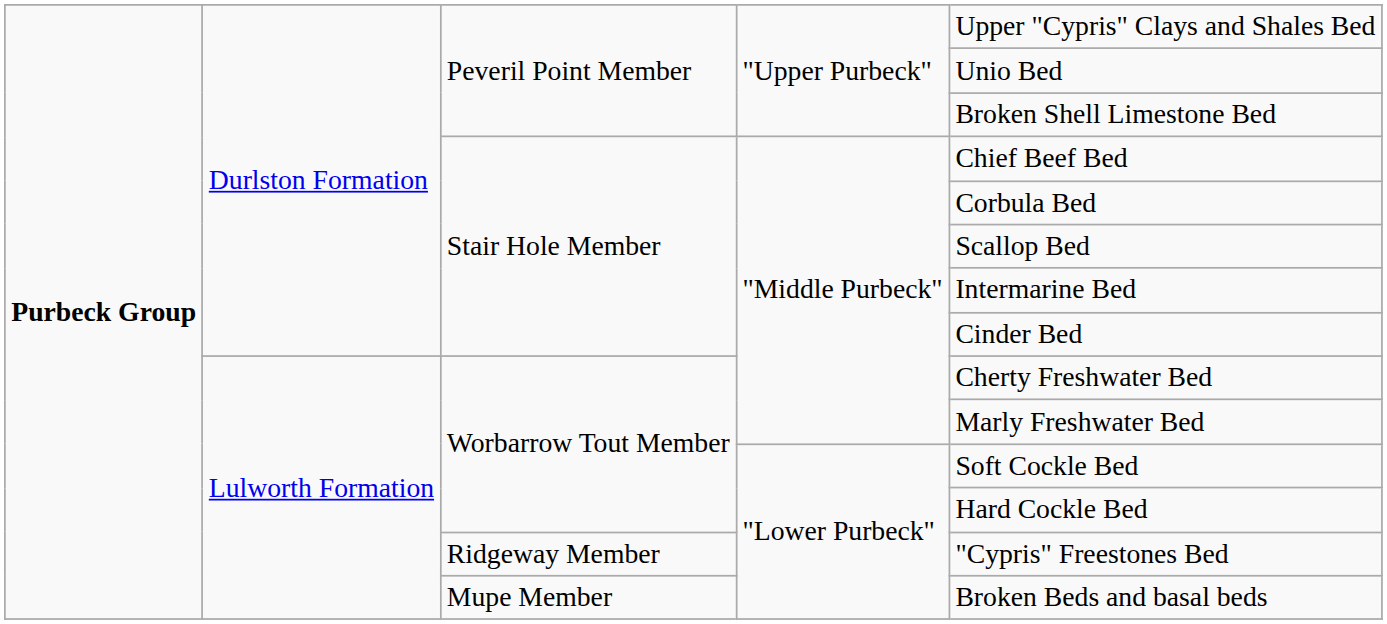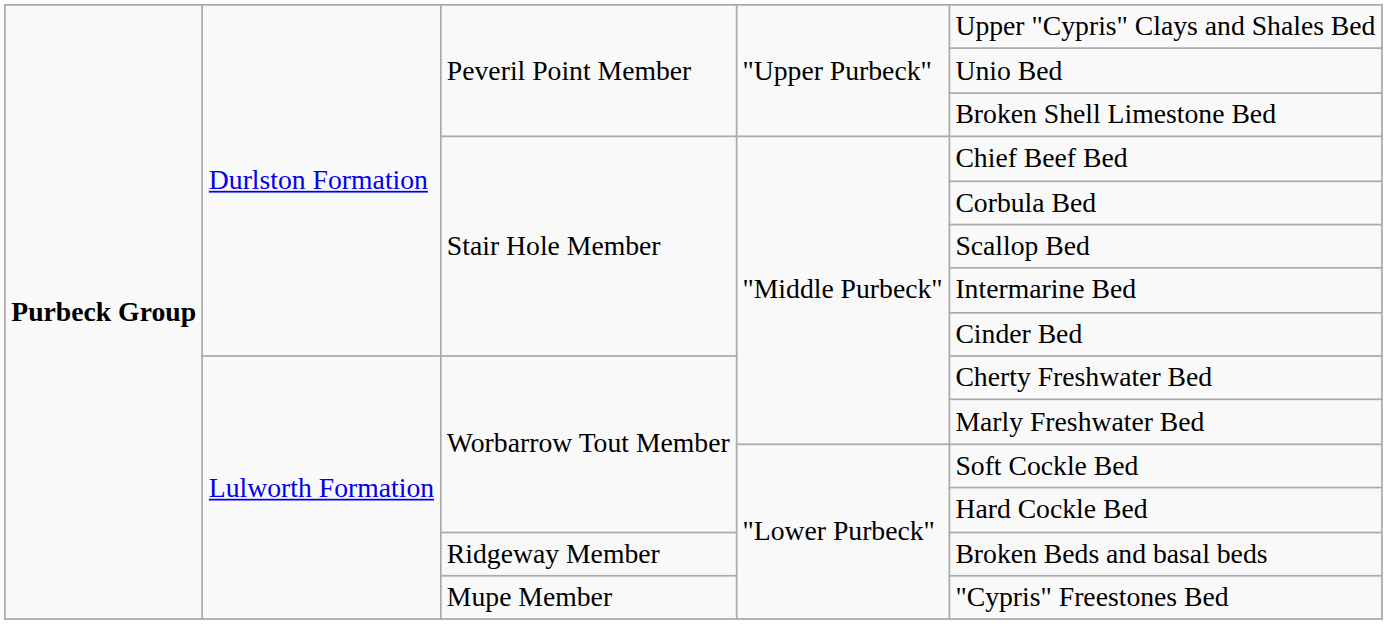(1092, 553) "Cypris" Freestones Bed -> (1111, 553) Broken Beds and basal beds
(1111, 597) Broken Beds and basal beds -> (1092, 597) "Cypris" Freestones Bed
